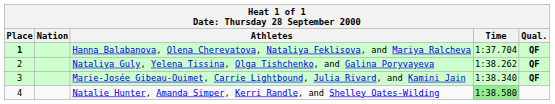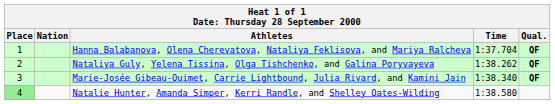(20, 50) bold -> (20, 50) normal
(20, 92) no background -> (20, 92) lightgreen background
(496, 92) lightgreen background -> (496, 92) no background
